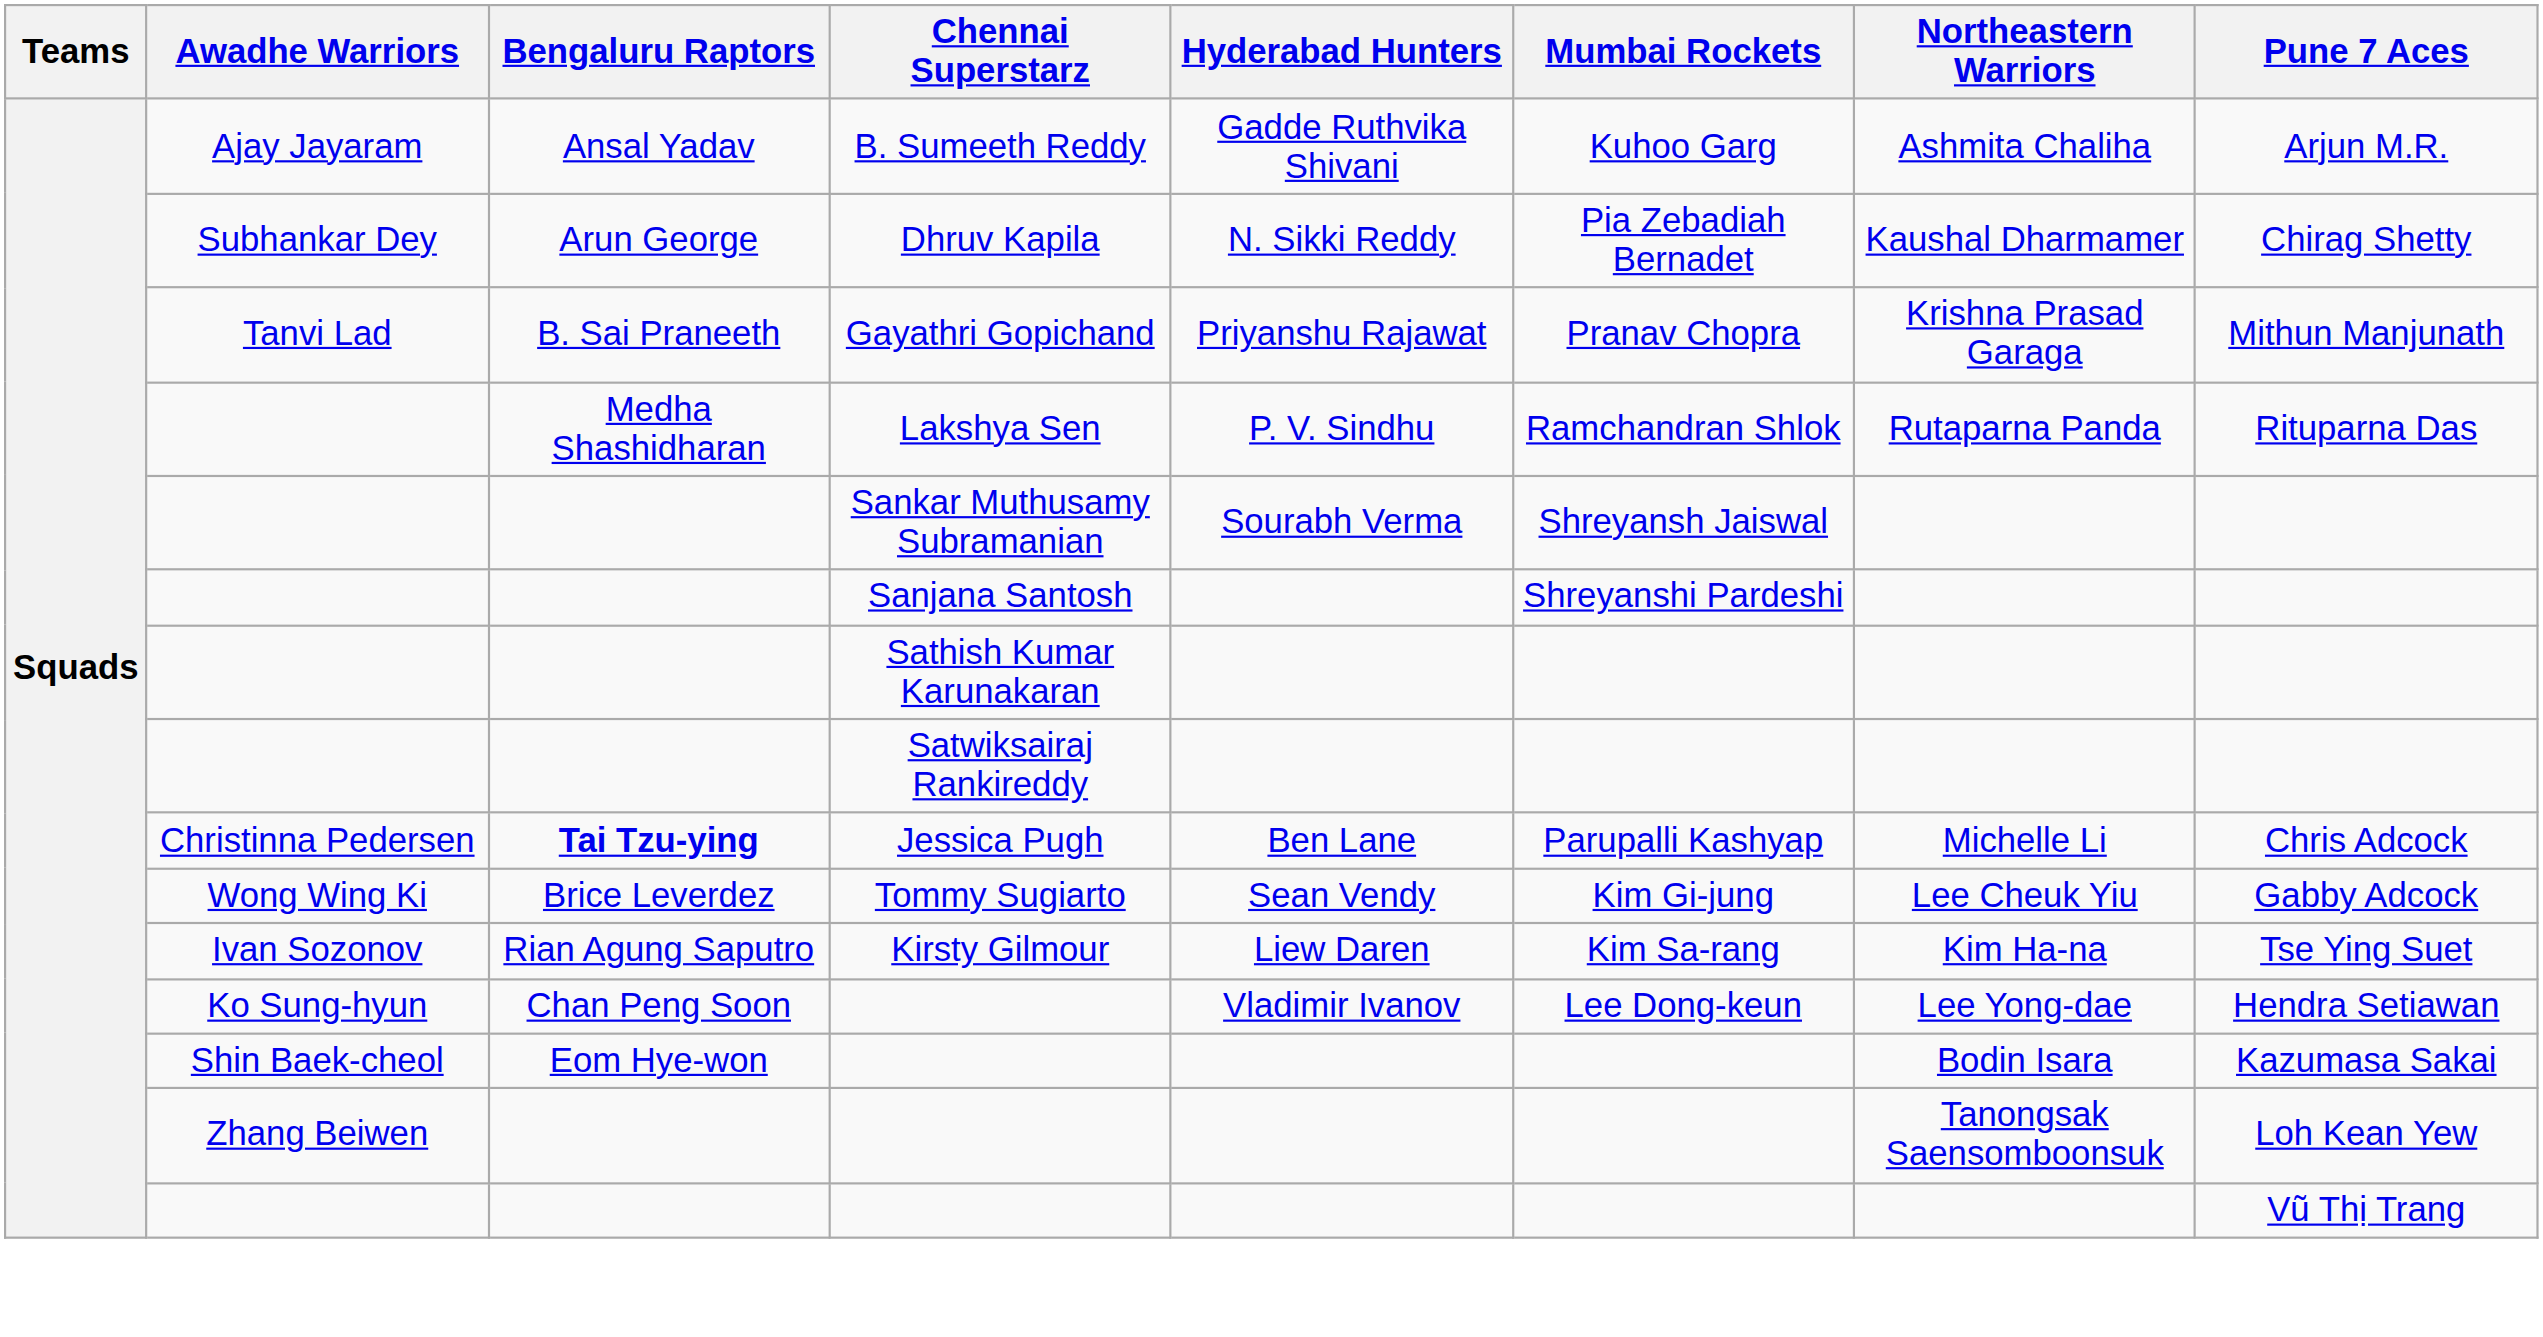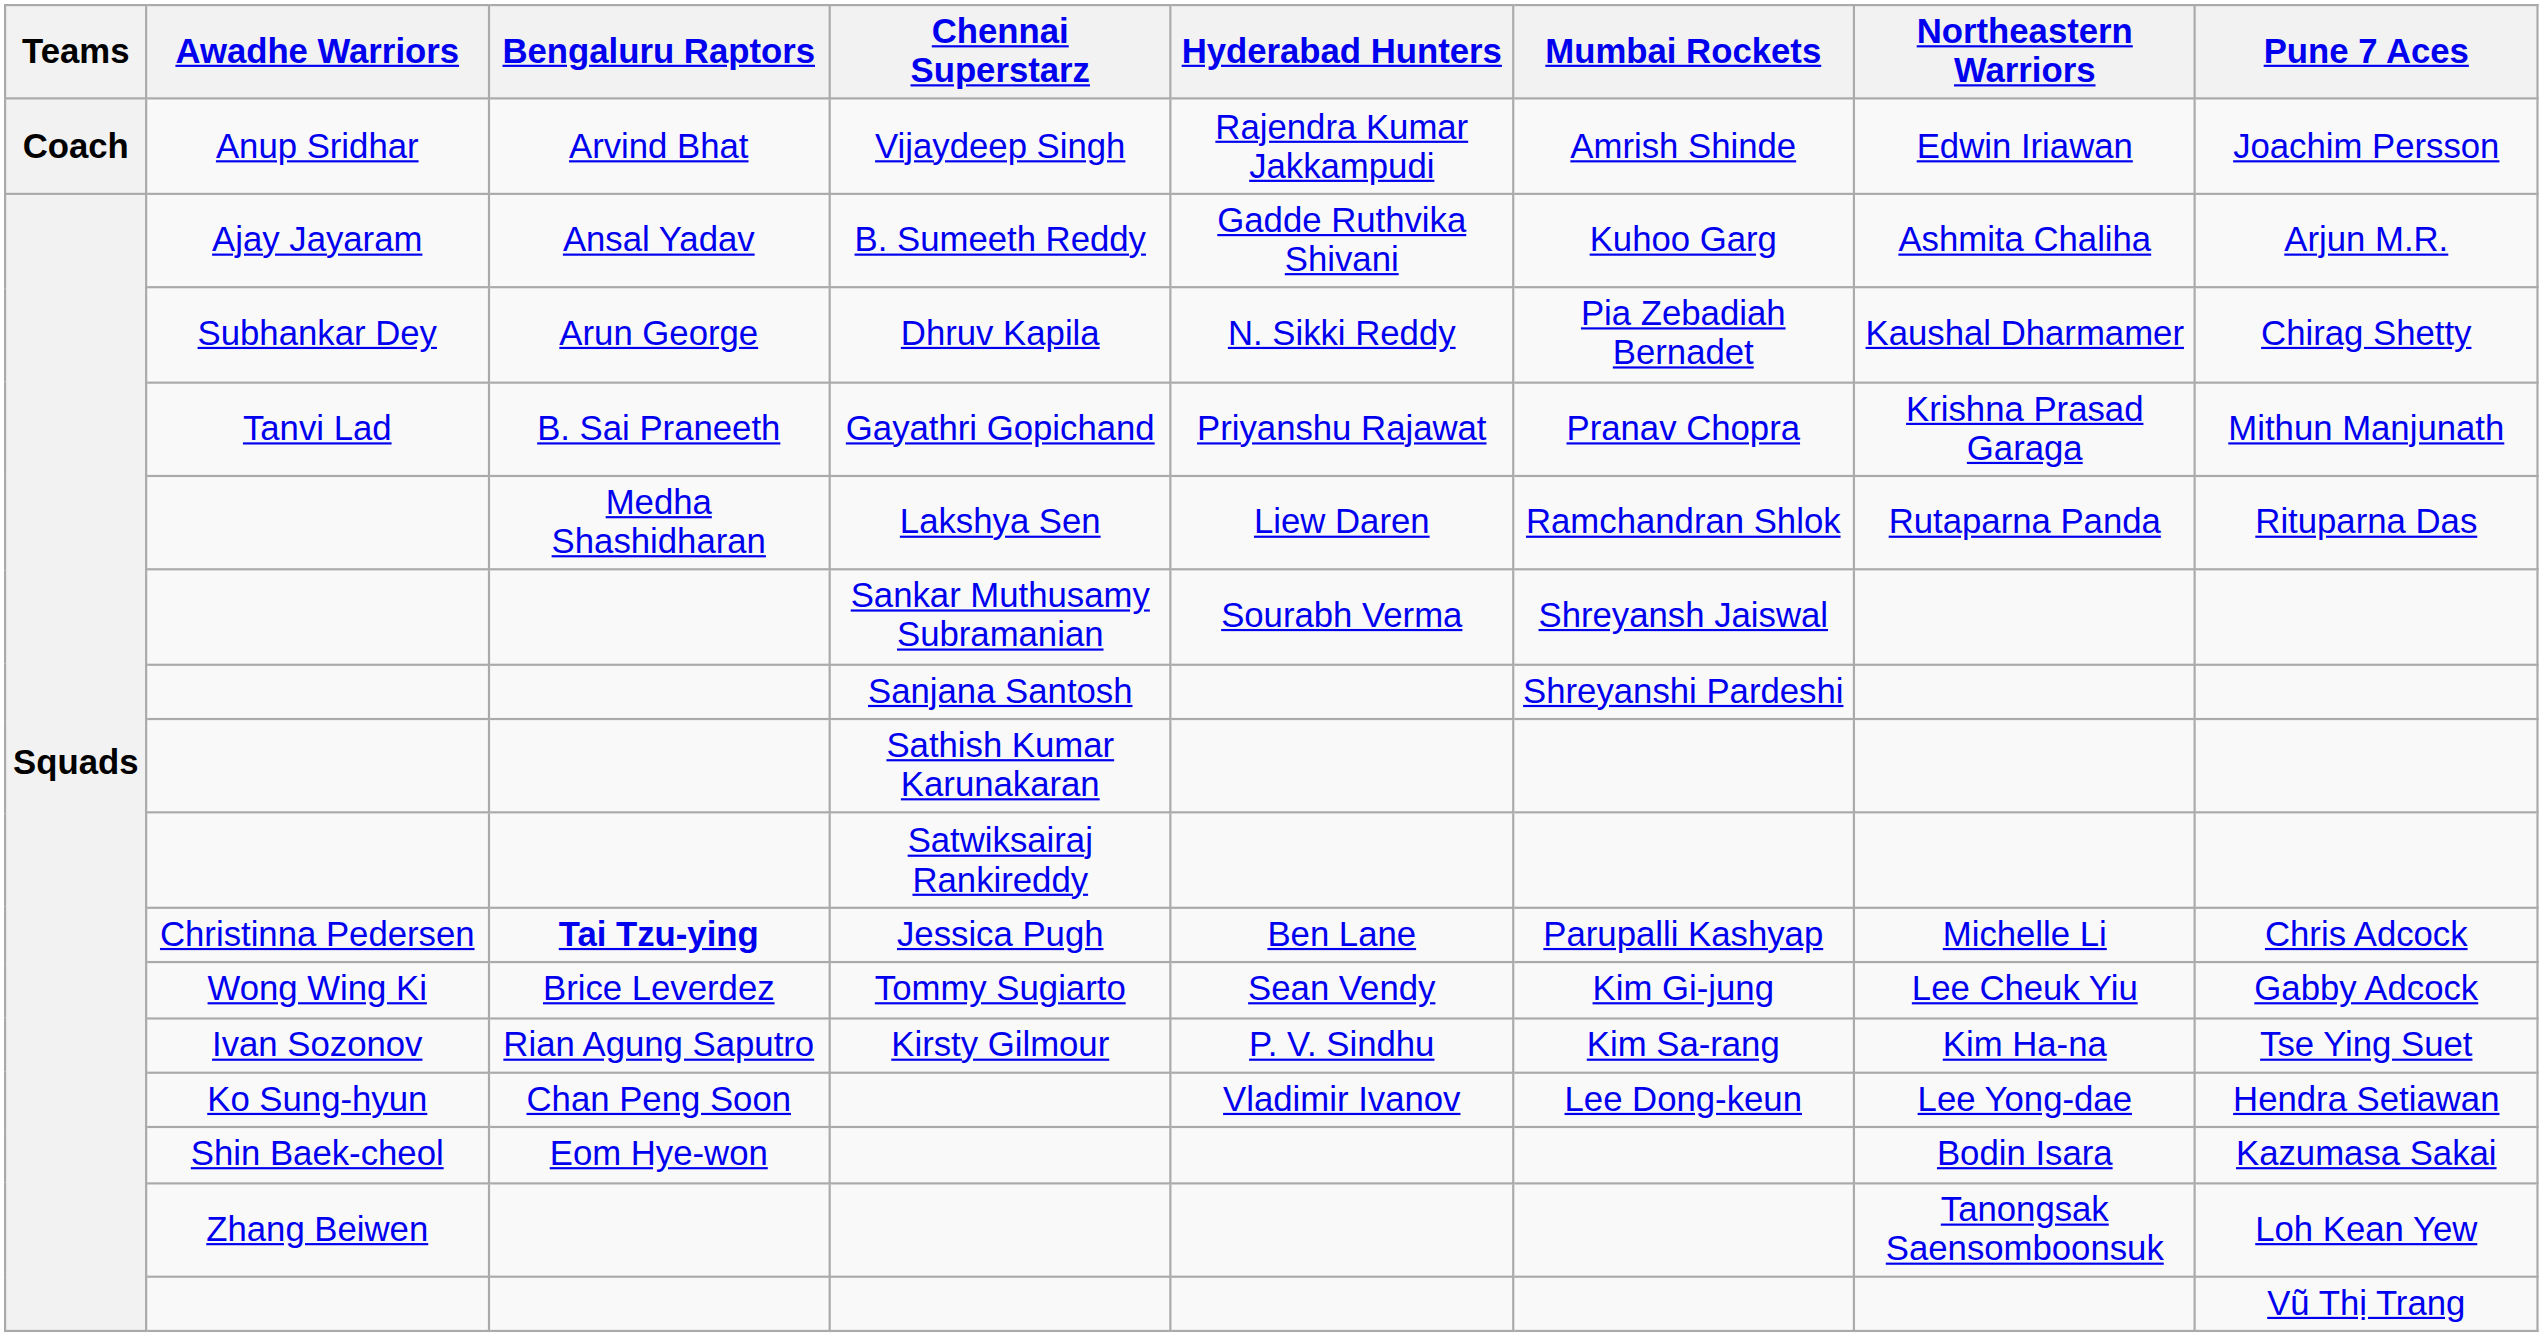+ row: (317, 145)
(1342, 428) P. V. Sindhu -> (1342, 522) Liew Daren
(1342, 950) Liew Daren -> (1342, 1044) P. V. Sindhu
